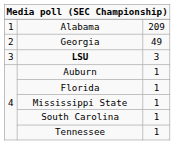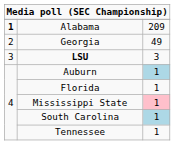(11, 27) normal -> (11, 27) bold
(156, 72) no background -> (156, 72) lightblue background
(156, 102) no background -> (156, 102) pink background
(156, 117) no background -> (156, 117) lightblue background
